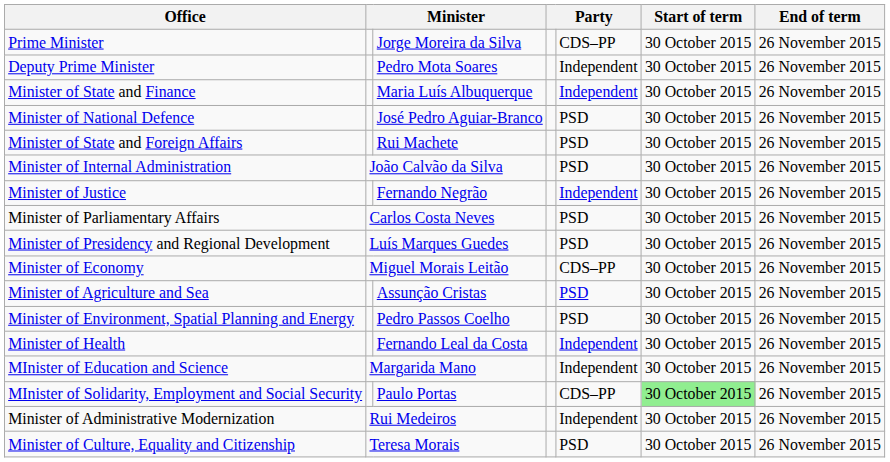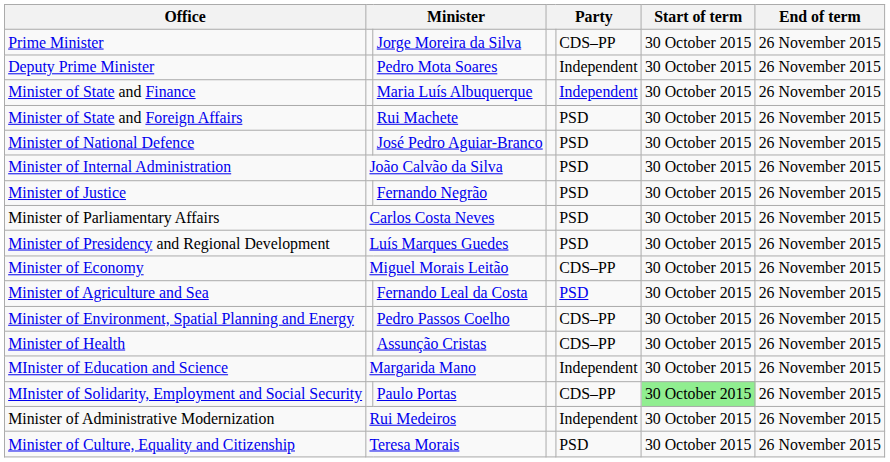rows swapped: (125, 142) <-> (101, 117)
(598, 192) Independent -> (574, 192) PSD
(432, 293) Assunção Cristas -> (452, 293) Fernando Leal da Costa
(574, 318) PSD -> (587, 318) CDS–PP
(452, 343) Fernando Leal da Costa -> (432, 343) Assunção Cristas
(598, 343) Independent -> (587, 343) CDS–PP
